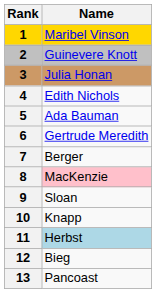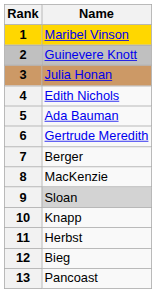(76, 177) pink background -> (76, 177) no background
(61, 197) no background -> (61, 197) lightgrey background
(63, 237) lightblue background -> (63, 237) no background
